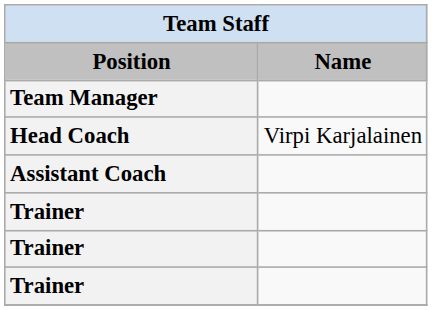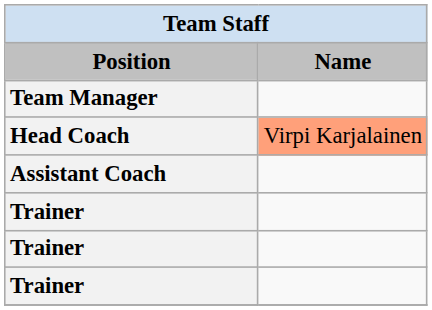(343, 136) no background -> (343, 136) lightsalmon background
